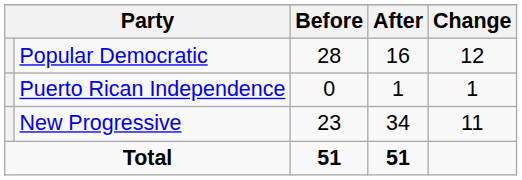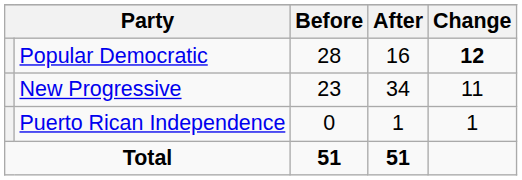(472, 55) normal -> (472, 55) bold
rows swapped: (101, 123) <-> (152, 89)
